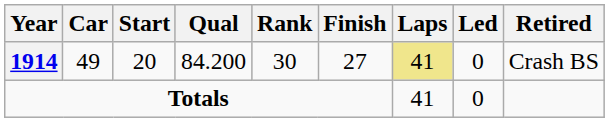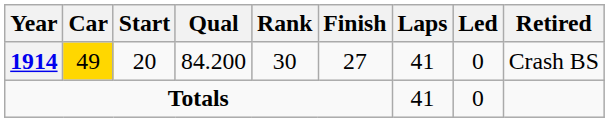(88, 60) no background -> (88, 60) gold background
(422, 60) khaki background -> (422, 60) no background
